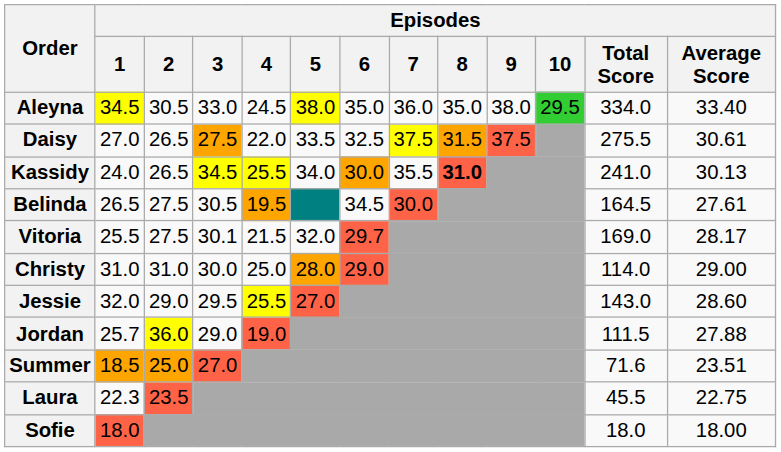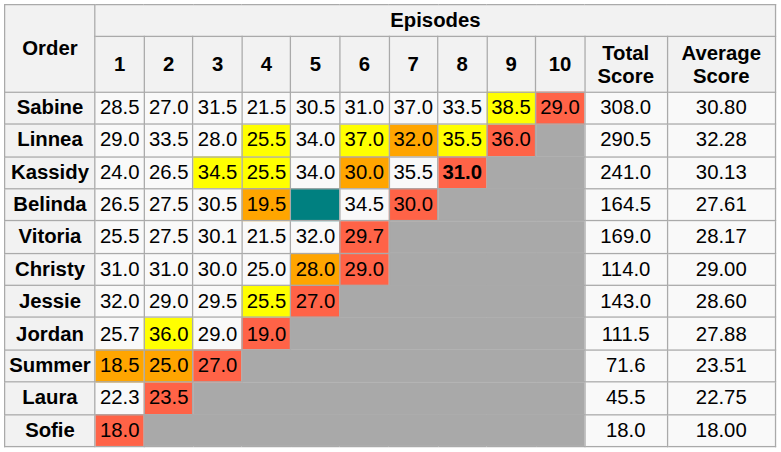- row: (50, 107)
+ row: (50, 107)
- row: (50, 140)
+ row: (50, 140)
